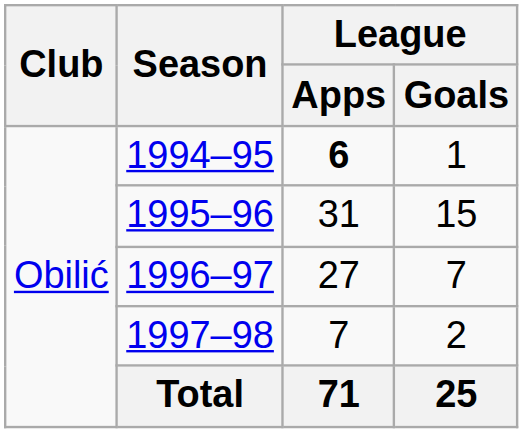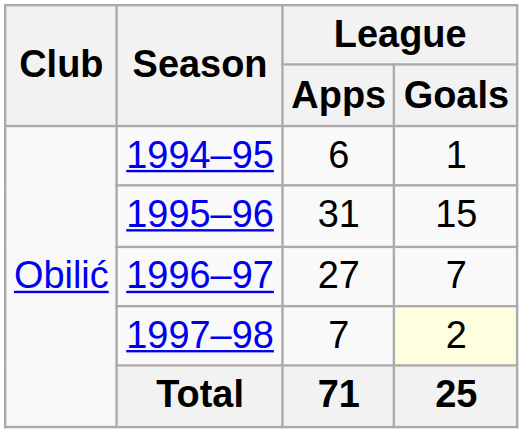(339, 154) bold -> (339, 154) normal
(456, 335) no background -> (456, 335) lightyellow background
